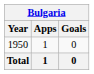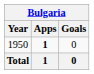(45, 45) normal -> (45, 45) bold
